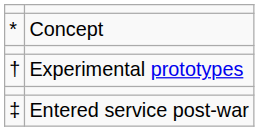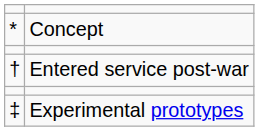(136, 69) Experimental prototypes -> (139, 69) Entered service post-war
(139, 110) Entered service post-war -> (136, 110) Experimental prototypes
